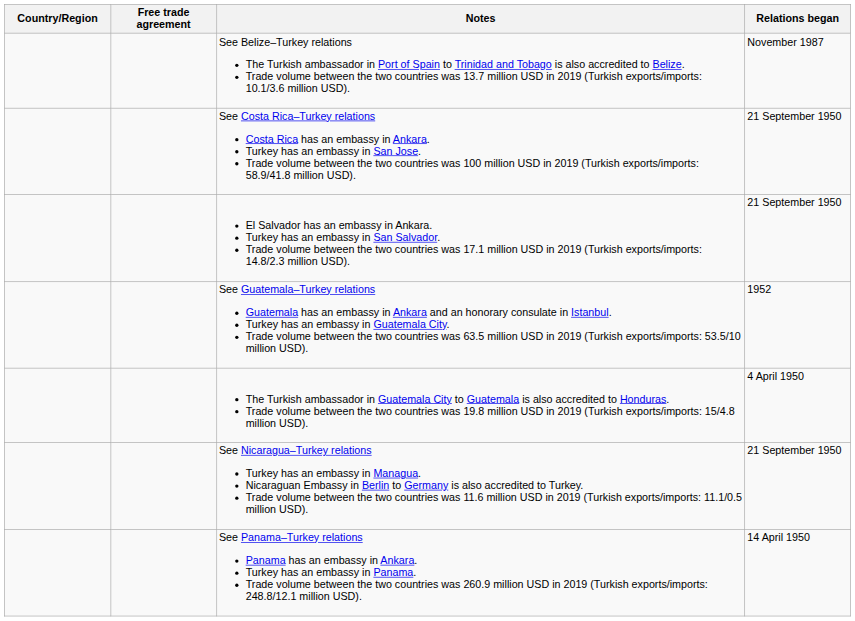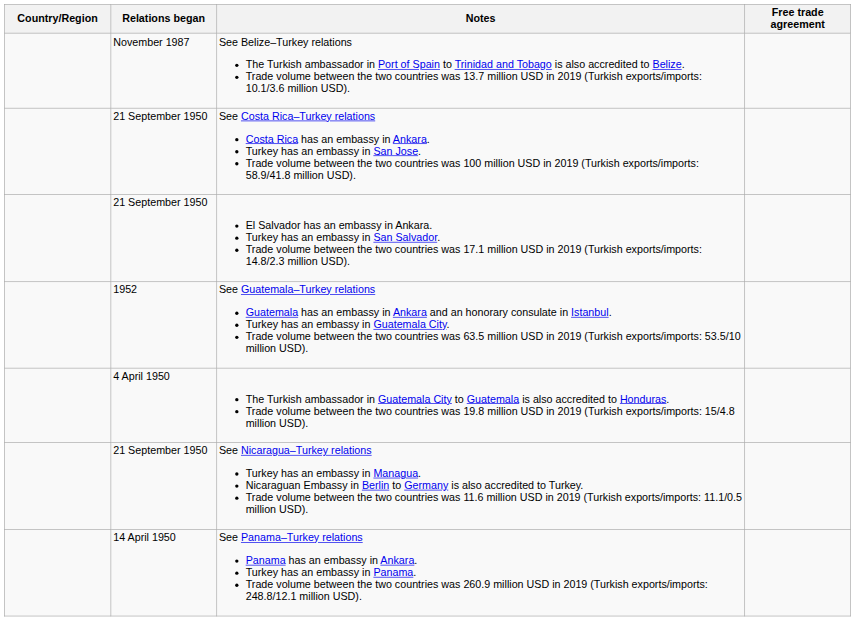columns swapped: (798, 19) <-> (164, 19)
